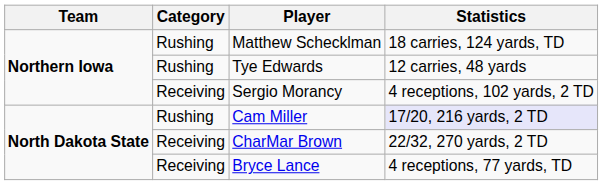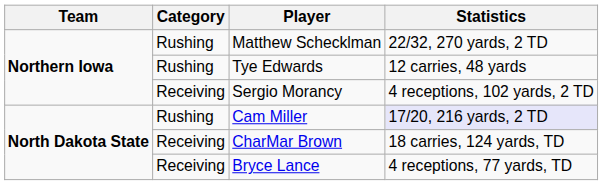(476, 42) 18 carries, 124 yards, TD -> (468, 42) 22/32, 270 yards, 2 TD
(468, 141) 22/32, 270 yards, 2 TD -> (476, 141) 18 carries, 124 yards, TD
